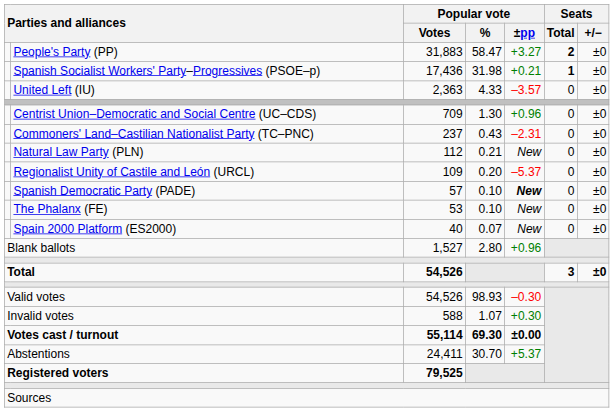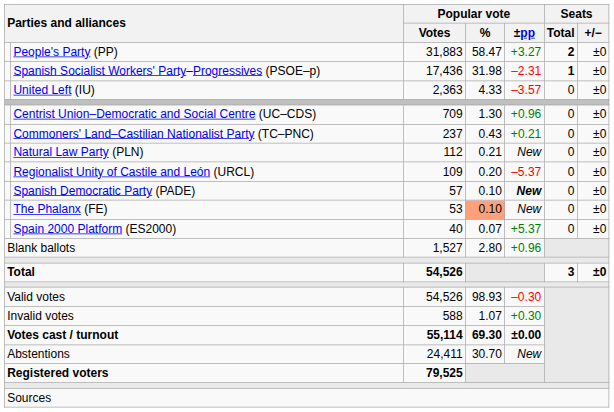(526, 71) +0.21 -> (526, 71) –2.31
(526, 133) –2.31 -> (526, 133) +0.21
(490, 209) no background -> (490, 209) lightsalmon background
(529, 228) New -> (526, 228) +5.37
(526, 354) +5.37 -> (529, 354) New
